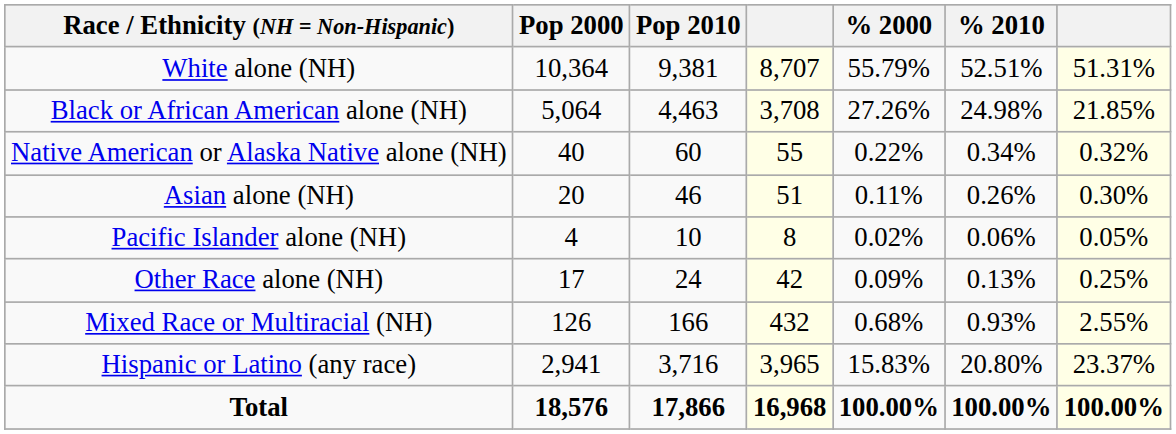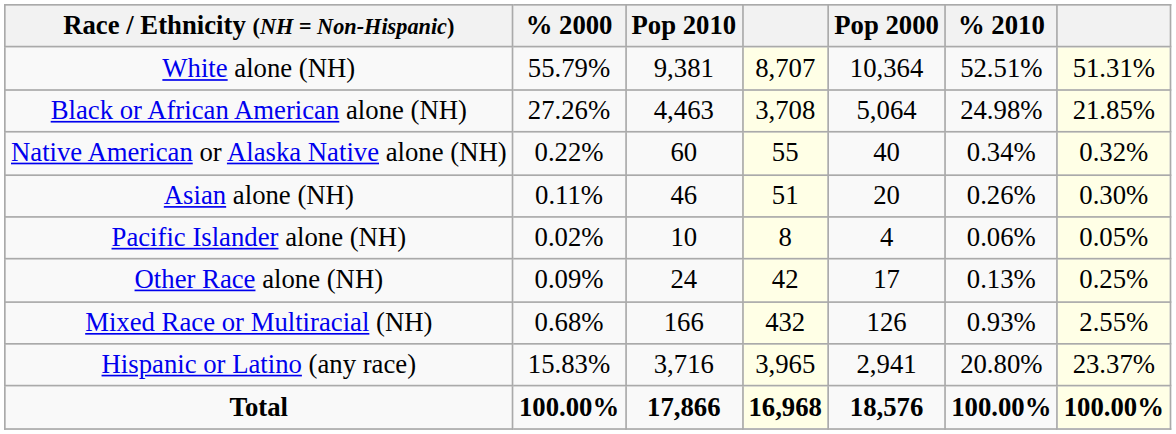columns swapped: (571, 25) <-> (889, 25)
